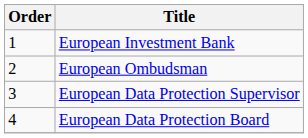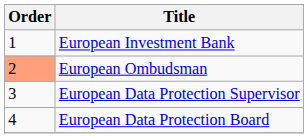(12, 68) no background -> (12, 68) lightsalmon background
